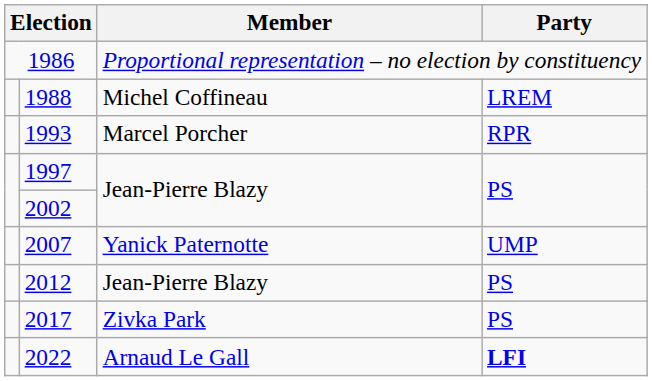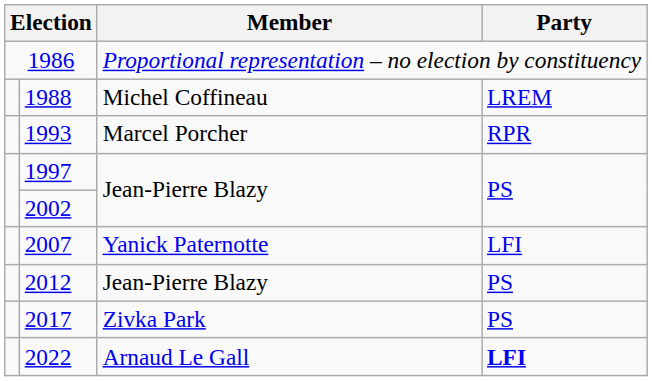(512, 245) UMP -> (505, 245) LFI
